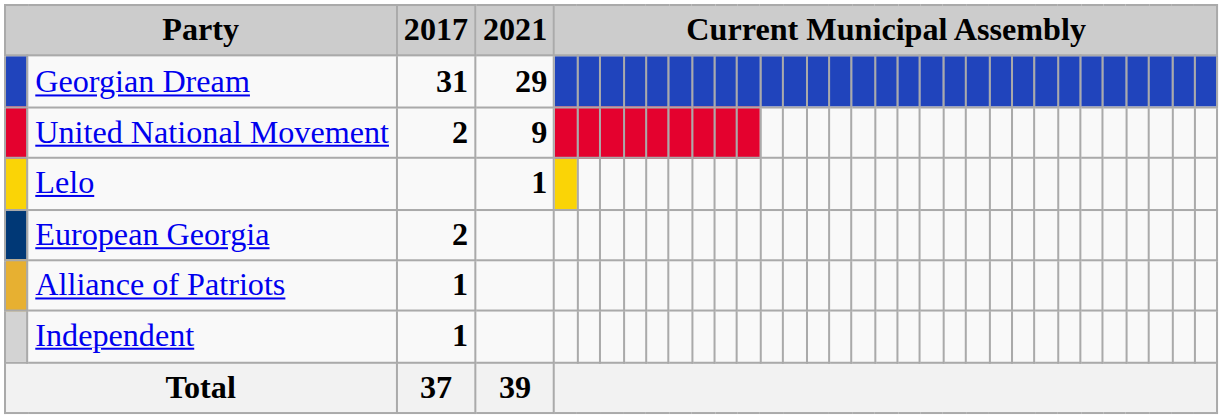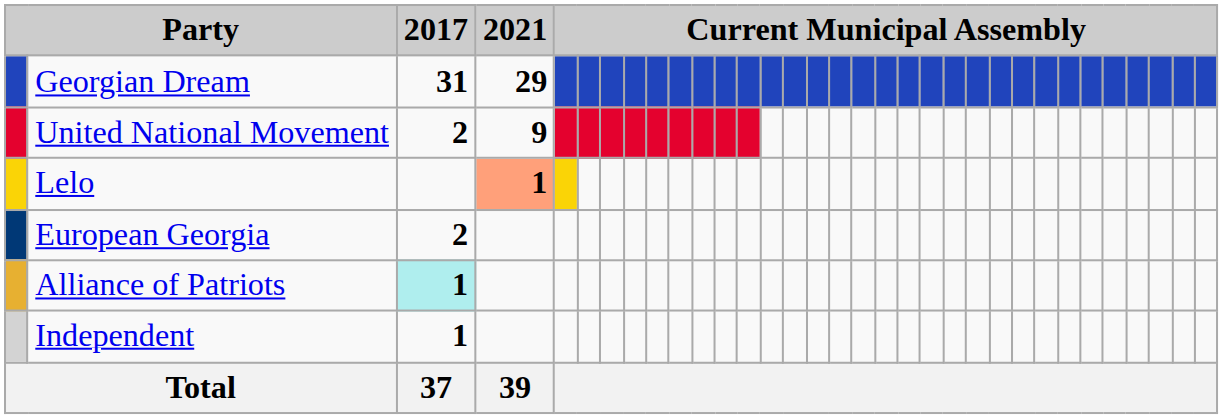(539, 183) no background -> (539, 183) lightsalmon background
(460, 285) no background -> (460, 285) paleturquoise background
